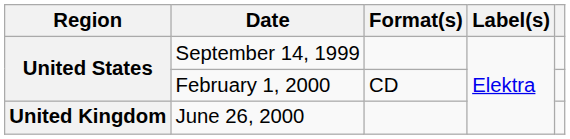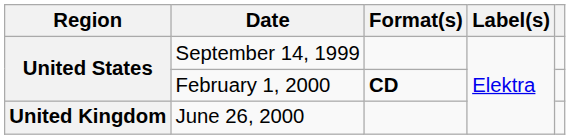(384, 85) normal -> (384, 85) bold
